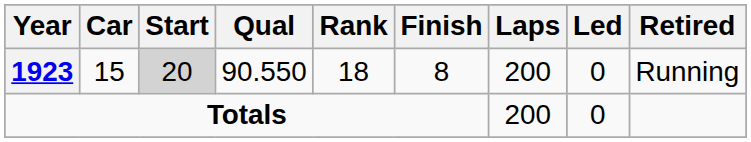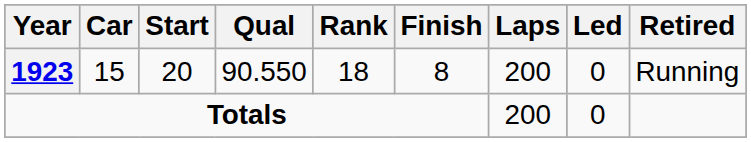(177, 70) lightgrey background -> (177, 70) no background
